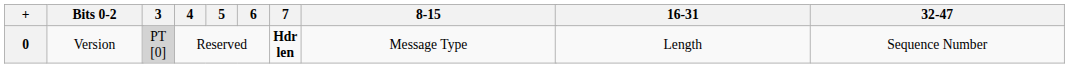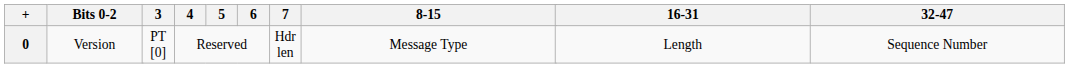(158, 44) lightgrey background -> (158, 44) no background
(285, 44) bold -> (285, 44) normal
